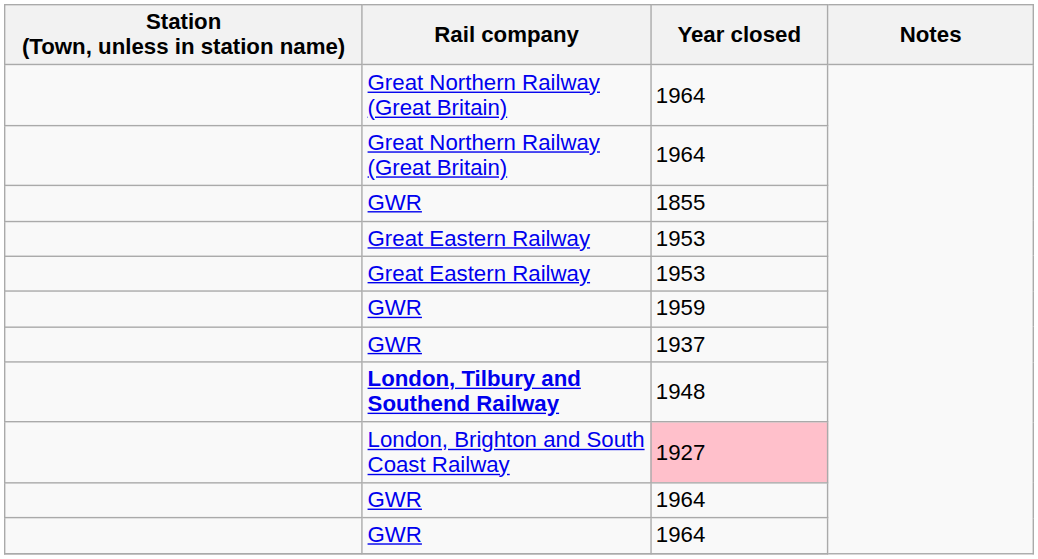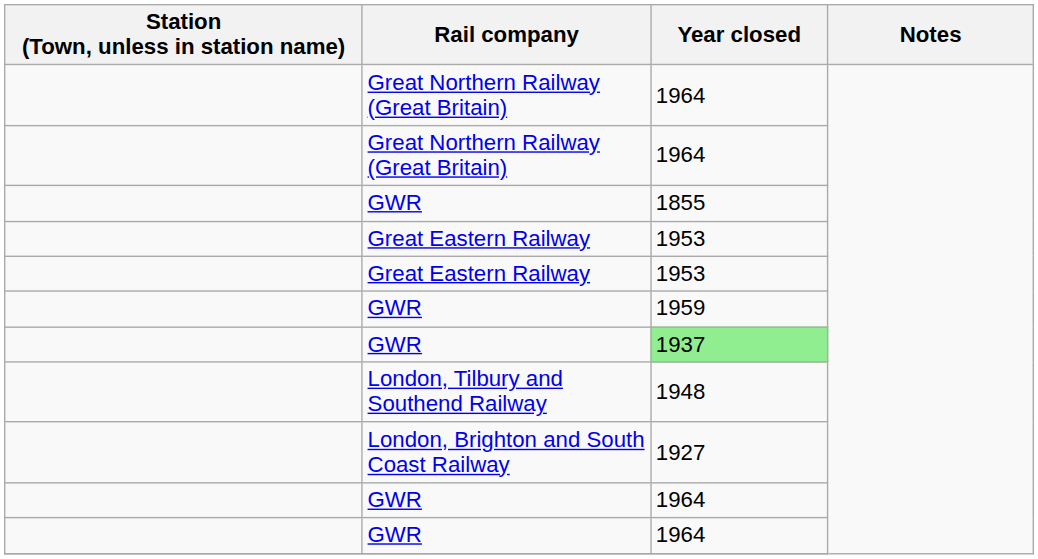(681, 344) no background -> (681, 344) lightgreen background
(474, 391) bold -> (465, 391) normal
(681, 452) pink background -> (681, 452) no background
